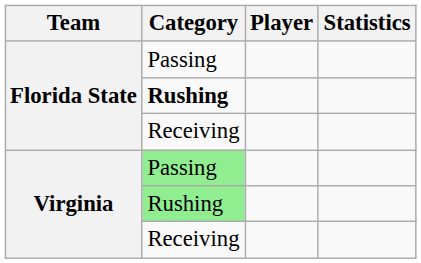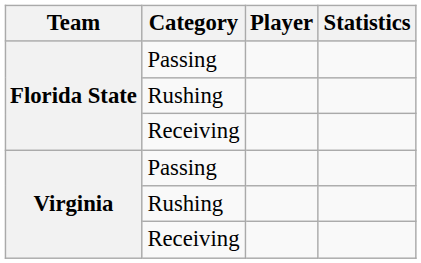(188, 95) bold -> (185, 95) normal
(182, 167) lightgreen background -> (182, 167) no background
(185, 203) lightgreen background -> (185, 203) no background
